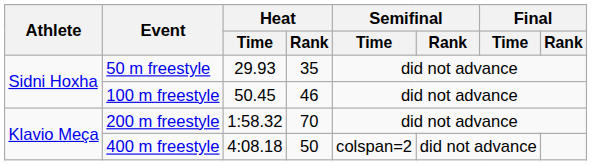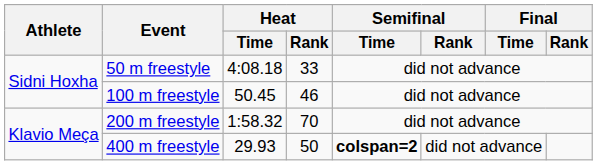(255, 69) 29.93 -> (255, 69) 4:08.18
(309, 69) 35 -> (309, 69) 33
(255, 147) 4:08.18 -> (255, 147) 29.93
(374, 147) normal -> (377, 147) bold
